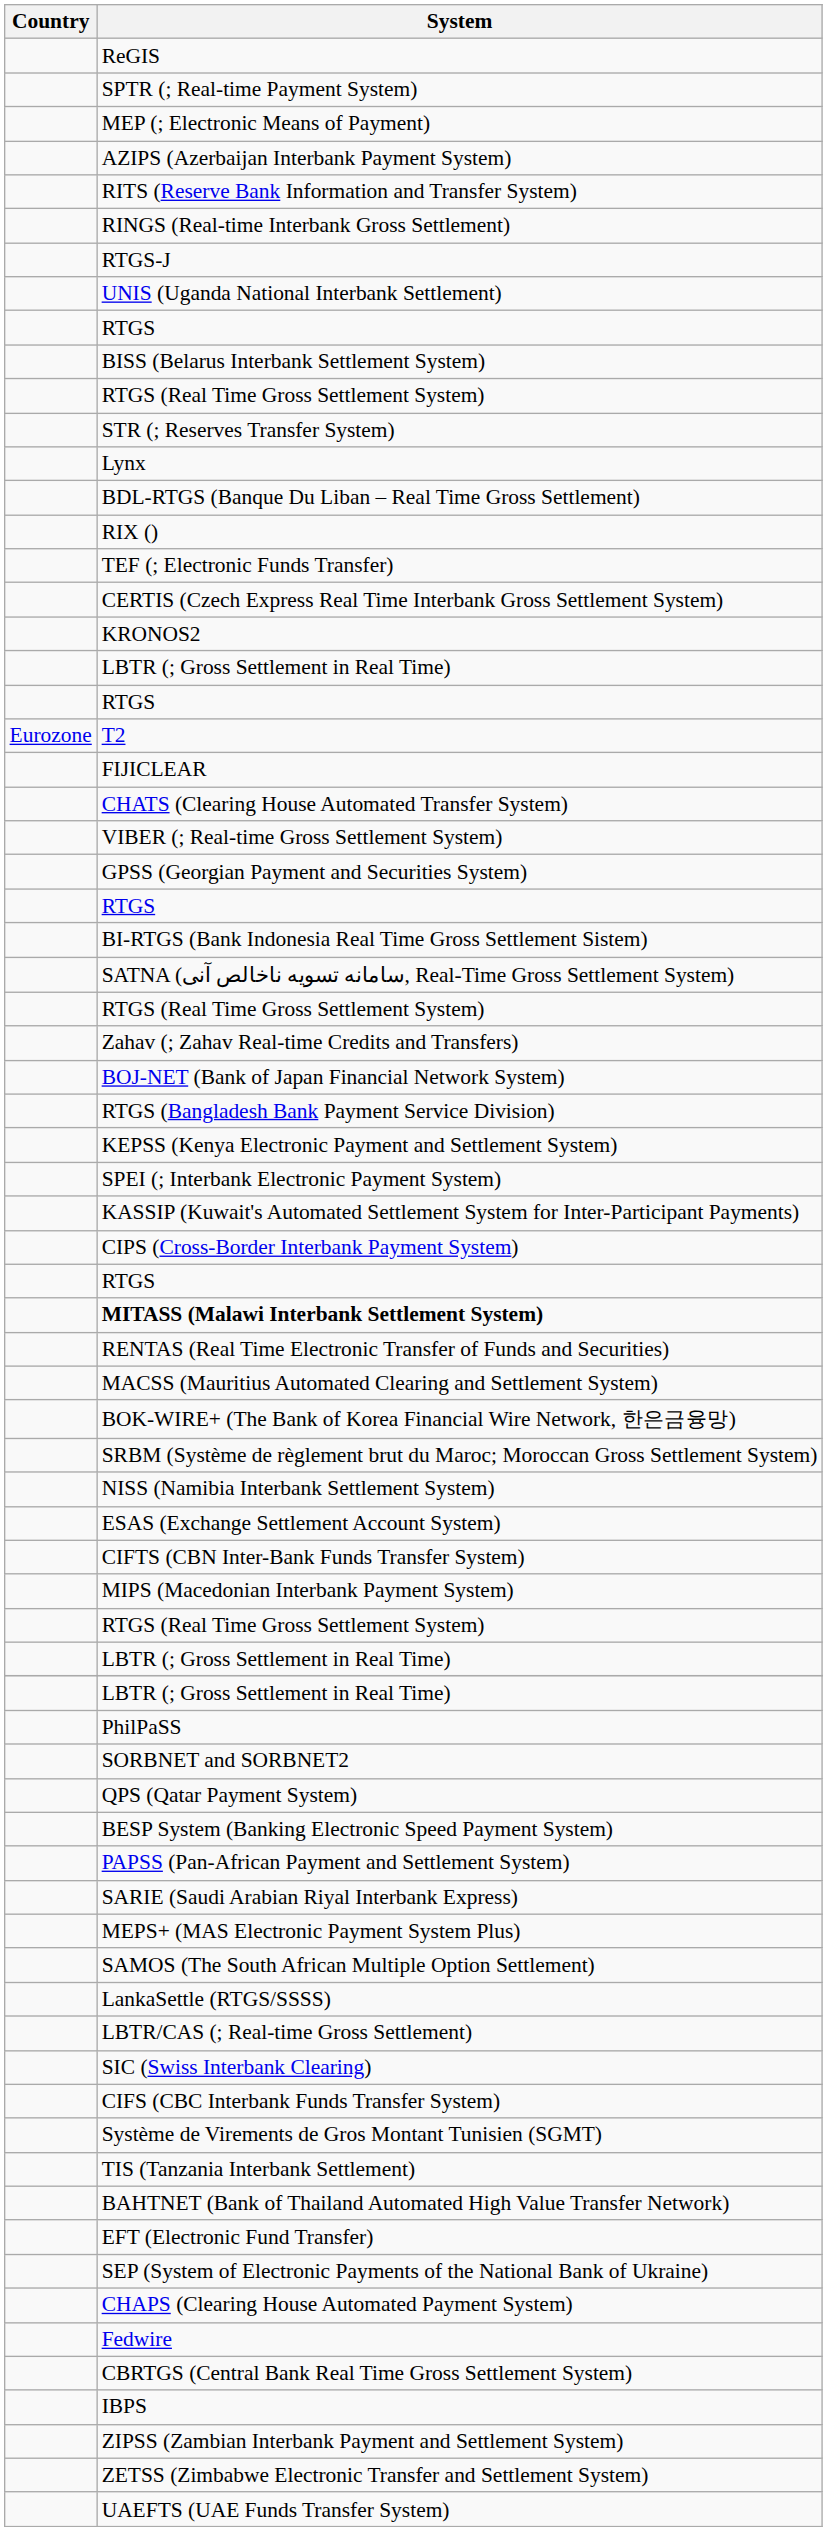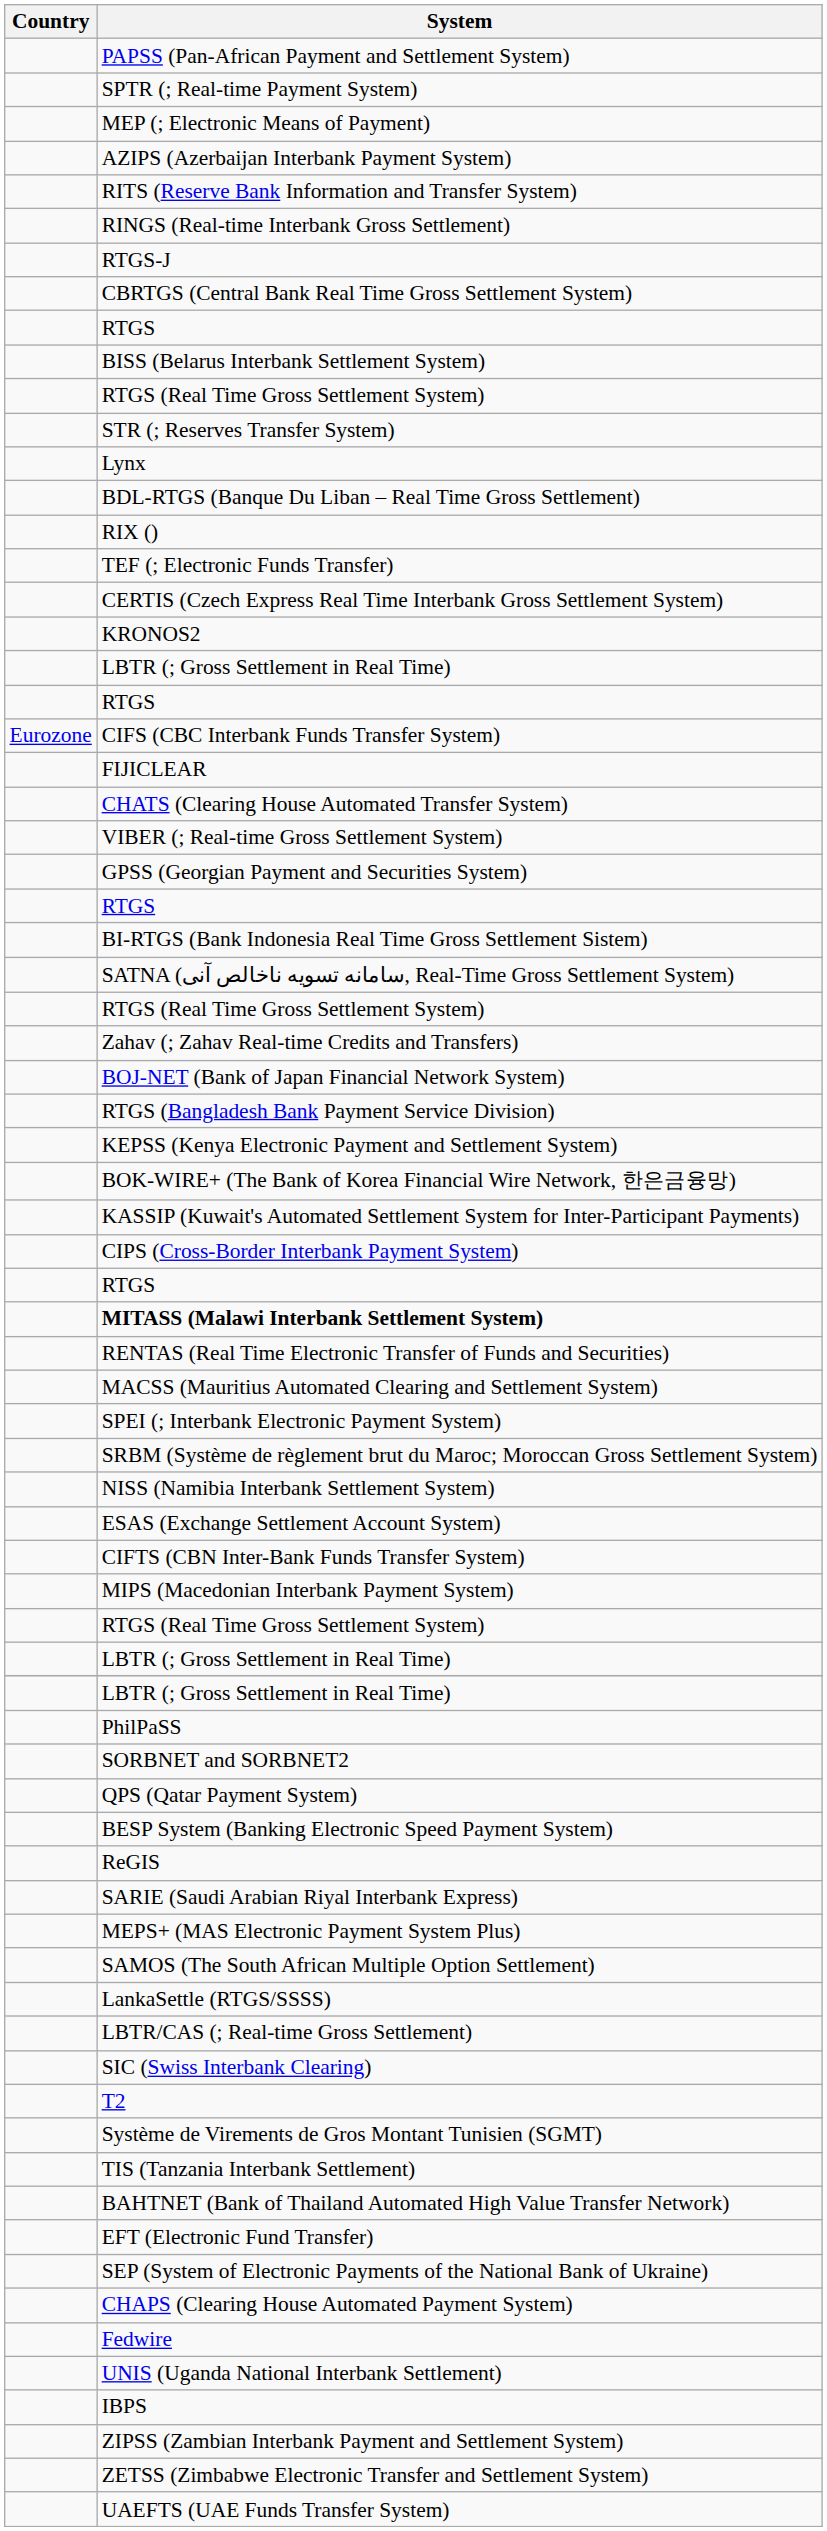(131, 55) ReGIS -> (336, 55) PAPSS (Pan-African Payment and Settlement System)
(302, 293) UNIS (Uganda National Interbank Settlement) -> (367, 293) CBRTGS (Central Bank Real Time Gross Settlement System)
(114, 735) T2 -> (301, 735) CIFS (CBC Interbank Funds Transfer System)
(301, 1178) SPEI (; Interbank Electronic Payment System) -> (419, 1180) BOK-WIRE+ (The Bank of Korea Financial Wire Network, 한은금융망)
(419, 1418) BOK-WIRE+ (The Bank of Korea Financial Wire Network, 한은금융망) -> (301, 1420) SPEI (; Interbank Electronic Payment System)
(336, 1862) PAPSS (Pan-African Payment and Settlement System) -> (131, 1862) ReGIS
(301, 2101) CIFS (CBC Interbank Funds Transfer System) -> (114, 2101) T2
(367, 2373) CBRTGS (Central Bank Real Time Gross Settlement System) -> (302, 2373) UNIS (Uganda National Interbank Settlement)
